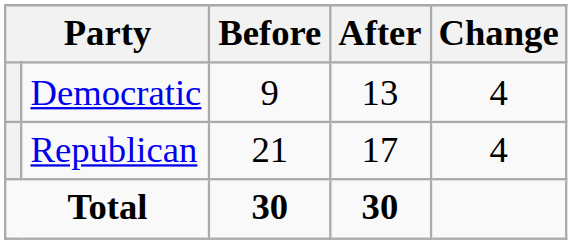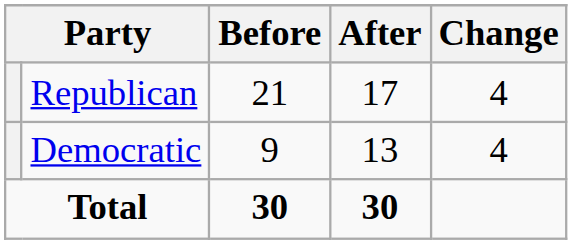rows swapped: (114, 149) <-> (116, 91)
